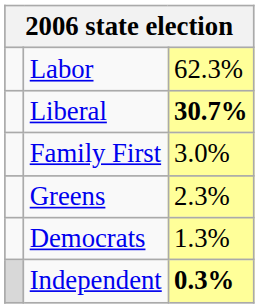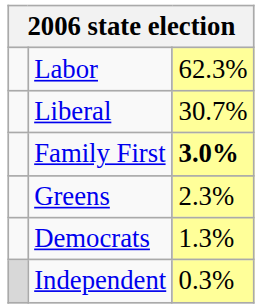(211, 111) bold -> (213, 111) normal
(202, 153) normal -> (209, 153) bold
(204, 280) bold -> (206, 280) normal
